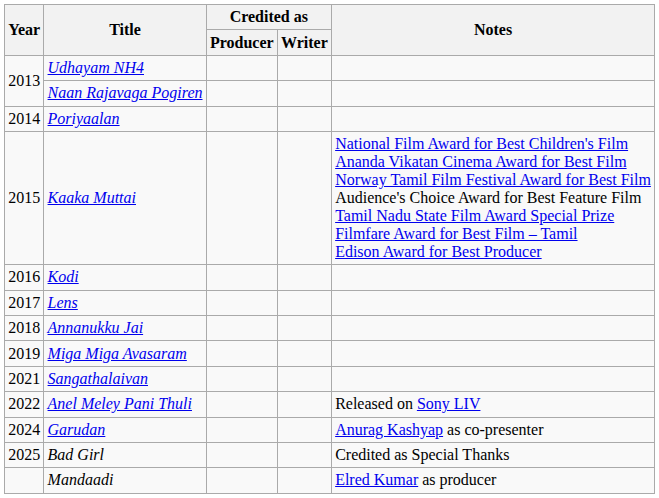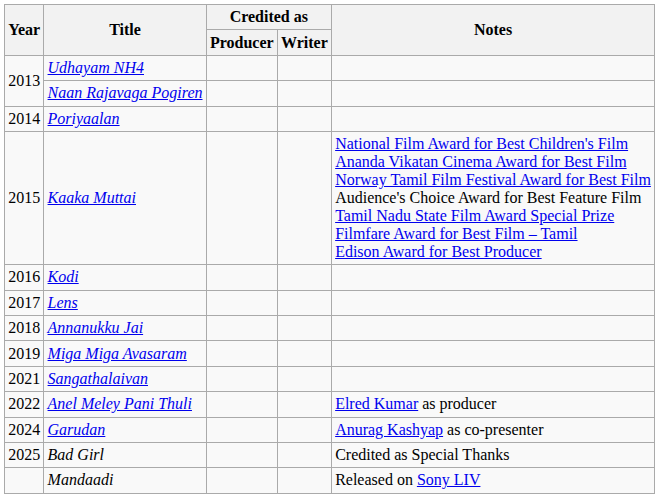(408, 404) Released on Sony LIV -> (416, 404) Elred Kumar as producer
(416, 480) Elred Kumar as producer -> (408, 480) Released on Sony LIV
